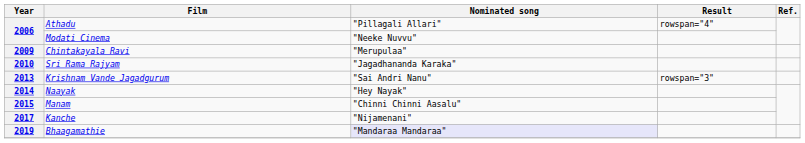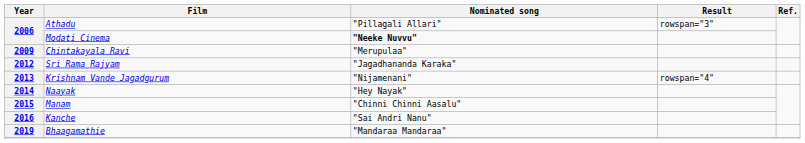(687, 24) rowspan="4" -> (687, 24) rowspan="3"
(385, 38) normal -> (385, 38) bold
(24, 64) 2010 -> (24, 64) 2012
(392, 78) "Sai Andri Nanu" -> (382, 78) "Nijamenani"
(687, 78) rowspan="3" -> (687, 78) rowspan="4"
(24, 118) 2017 -> (24, 118) 2016
(382, 118) "Nijamenani" -> (392, 118) "Sai Andri Nanu"
(400, 131) lavender background -> (400, 131) no background
